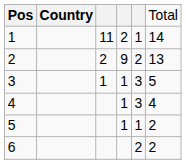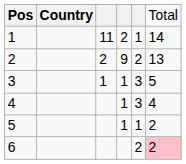(152, 147) no background -> (152, 147) pink background
